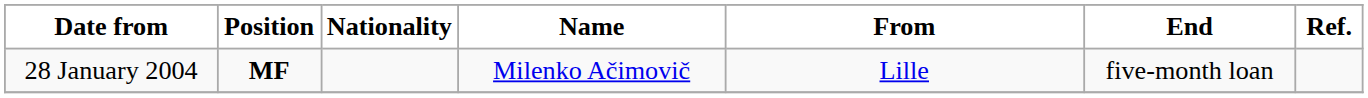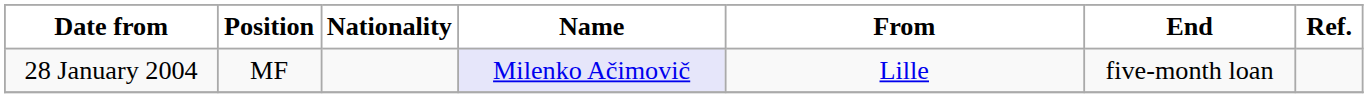(269, 69) bold -> (269, 69) normal
(592, 69) no background -> (592, 69) lavender background
